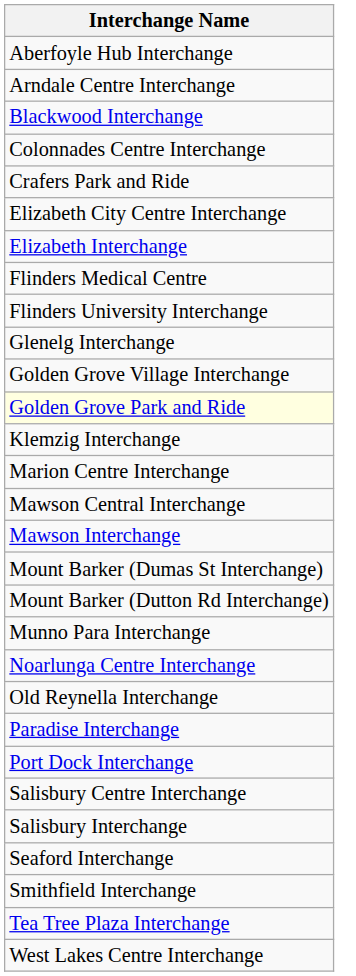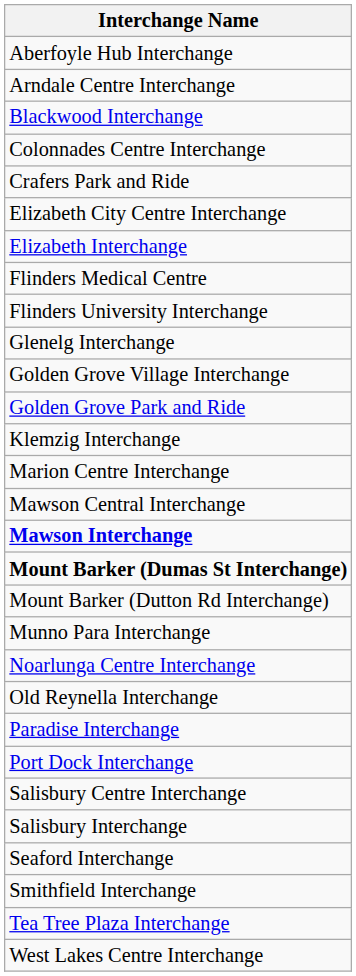(127, 407) lightyellow background -> (127, 407) no background
(95, 536) normal -> (101, 536) bold
(166, 568) normal -> (178, 568) bold
